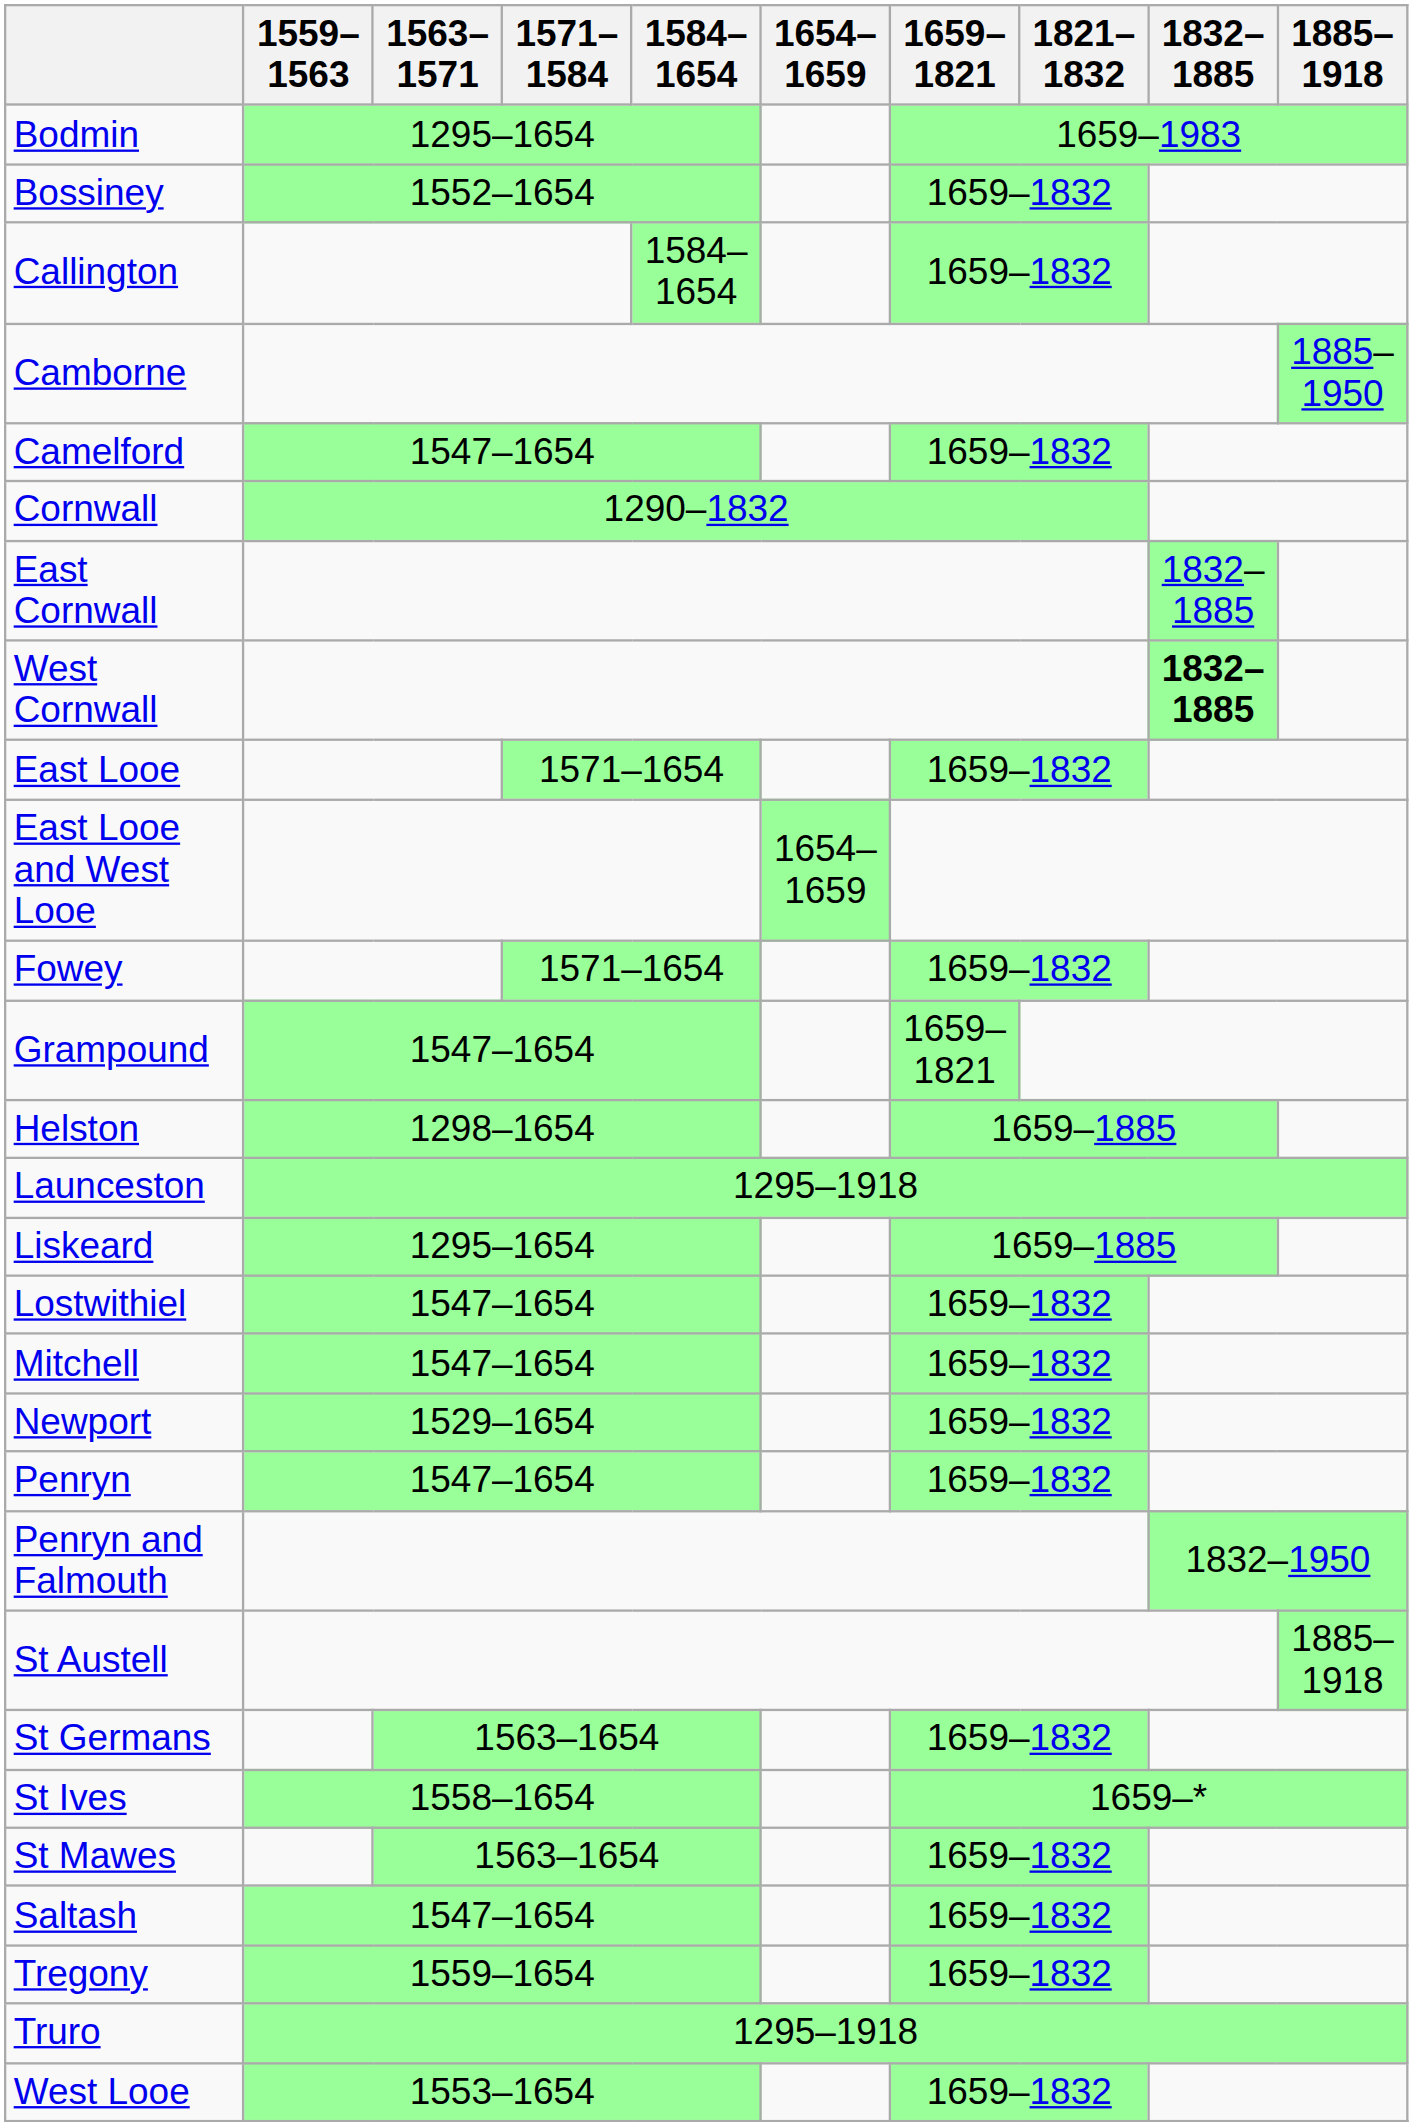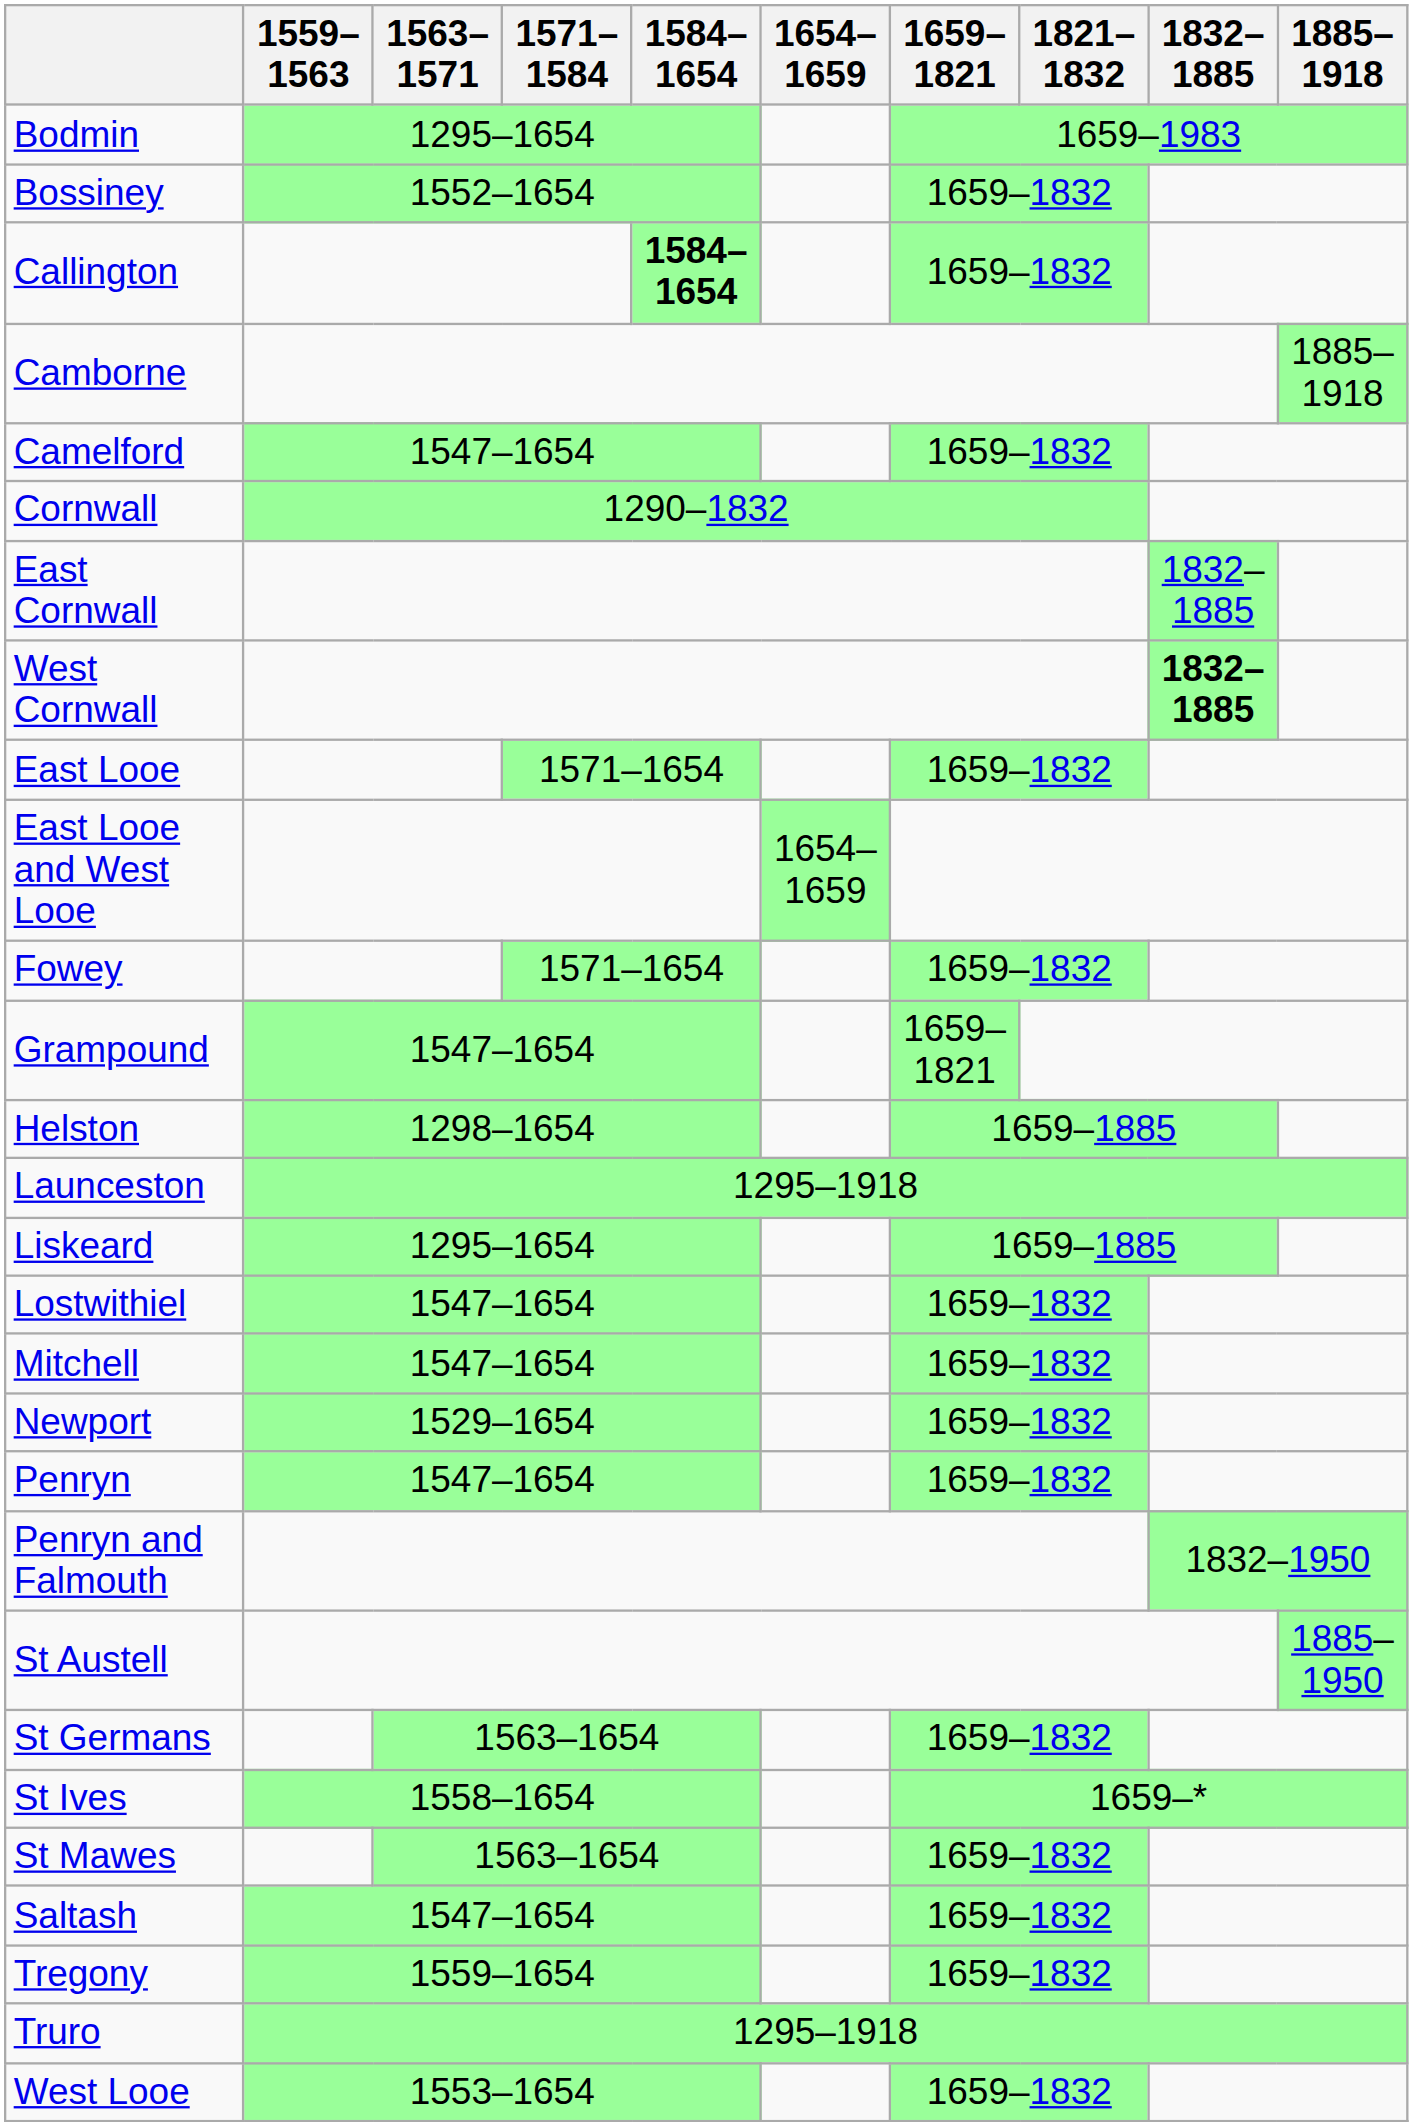(696, 272) normal -> (696, 272) bold
(1343, 372) 1885–1950 -> (1343, 372) 1885–1918
(1343, 1659) 1885–1918 -> (1343, 1659) 1885–1950
